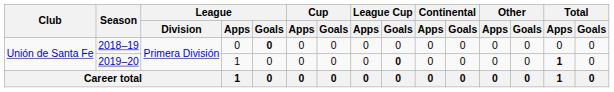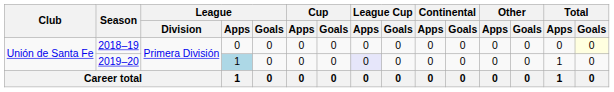(269, 45) bold -> (269, 45) normal
(592, 45) no background -> (592, 45) lightyellow background
(237, 62) no background -> (237, 62) lightblue background
(366, 62) no background -> (366, 62) lavender background
(398, 62) bold -> (398, 62) normal
(559, 62) bold -> (559, 62) normal
